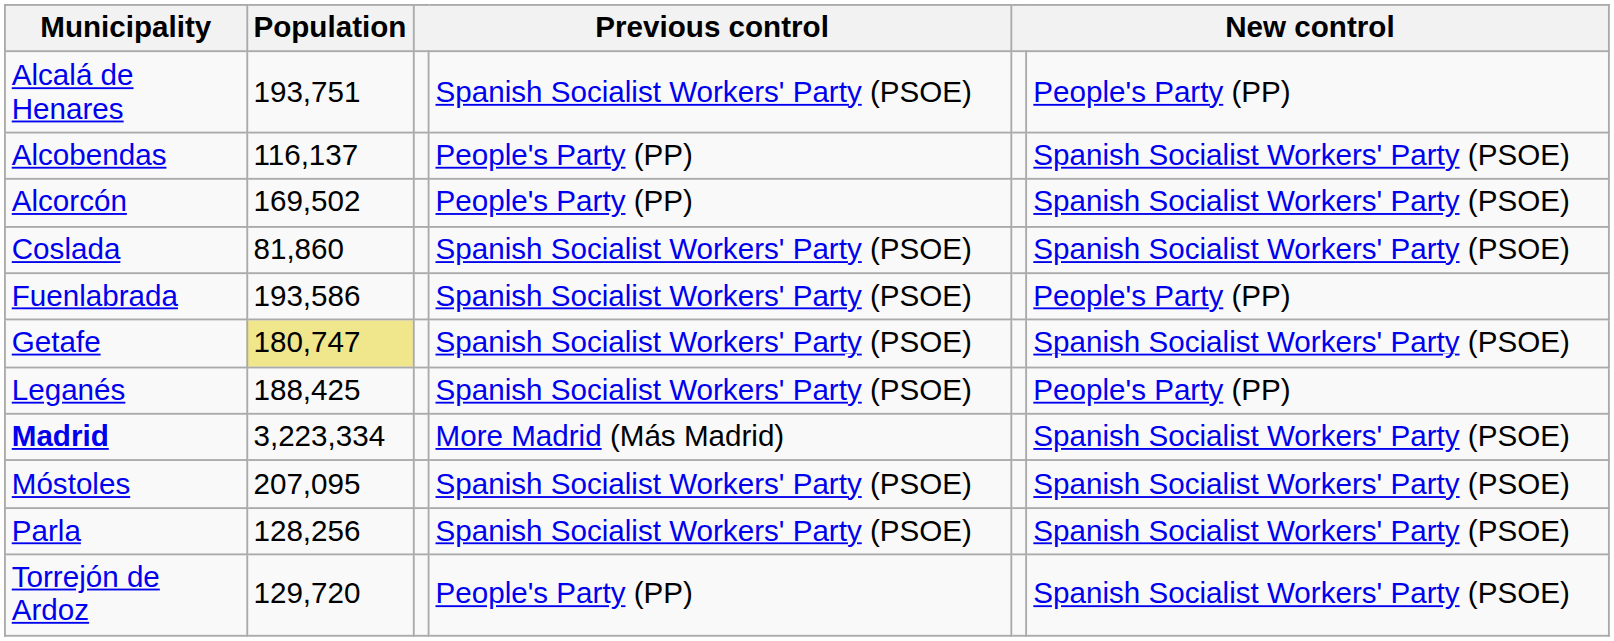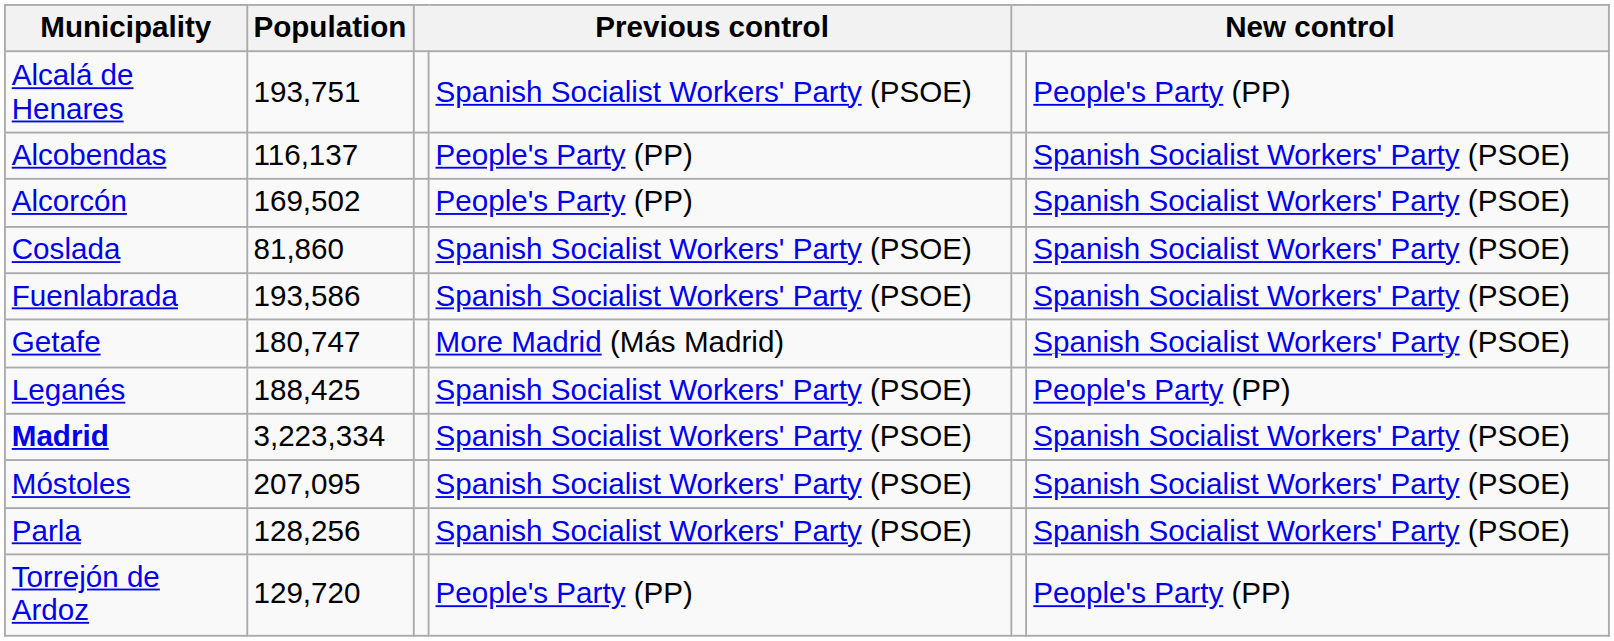(1162, 295) People's Party (PP) -> (1302, 295) Spanish Socialist Workers' Party (PSOE)
(307, 342) khaki background -> (307, 342) no background
(704, 342) Spanish Socialist Workers' Party (PSOE) -> (610, 342) More Madrid (Más Madrid)
(610, 436) More Madrid (Más Madrid) -> (704, 436) Spanish Socialist Workers' Party (PSOE)
(1302, 594) Spanish Socialist Workers' Party (PSOE) -> (1162, 594) People's Party (PP)
